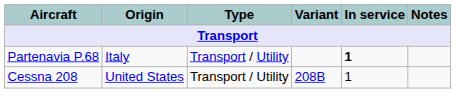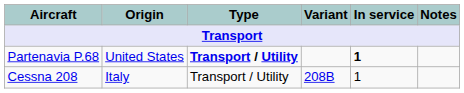(117, 56) Italy -> (145, 56) United States
(239, 56) normal -> (244, 56) bold
(145, 77) United States -> (117, 77) Italy
